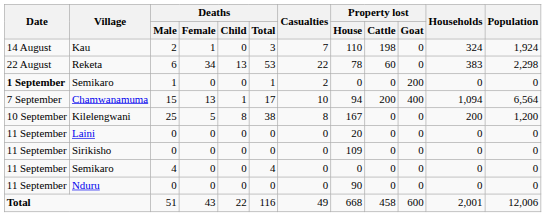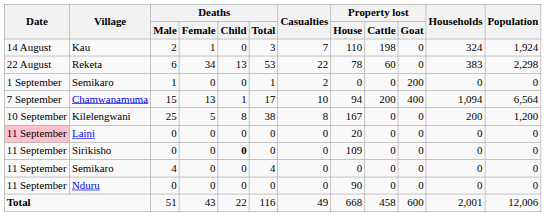(36, 82) bold -> (34, 82) normal
(37, 133) no background -> (37, 133) pink background
(244, 151) normal -> (244, 151) bold
